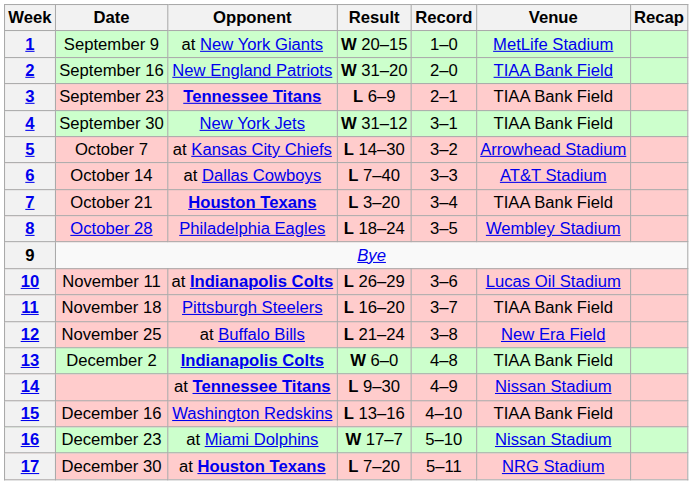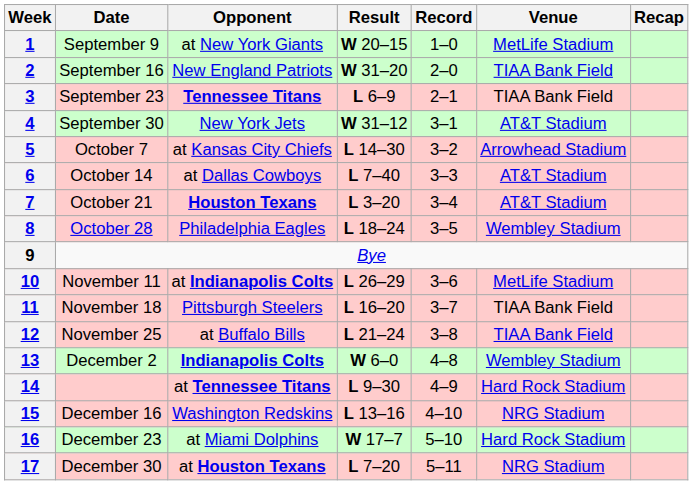(553, 123) TIAA Bank Field -> (553, 123) AT&T Stadium
(553, 202) TIAA Bank Field -> (553, 202) AT&T Stadium
(553, 281) Lucas Oil Stadium -> (553, 281) MetLife Stadium
(553, 334) New Era Field -> (553, 334) TIAA Bank Field
(553, 360) TIAA Bank Field -> (553, 360) Wembley Stadium
(553, 387) Nissan Stadium -> (553, 387) Hard Rock Stadium
(553, 413) TIAA Bank Field -> (553, 413) NRG Stadium
(553, 439) Nissan Stadium -> (553, 439) Hard Rock Stadium
